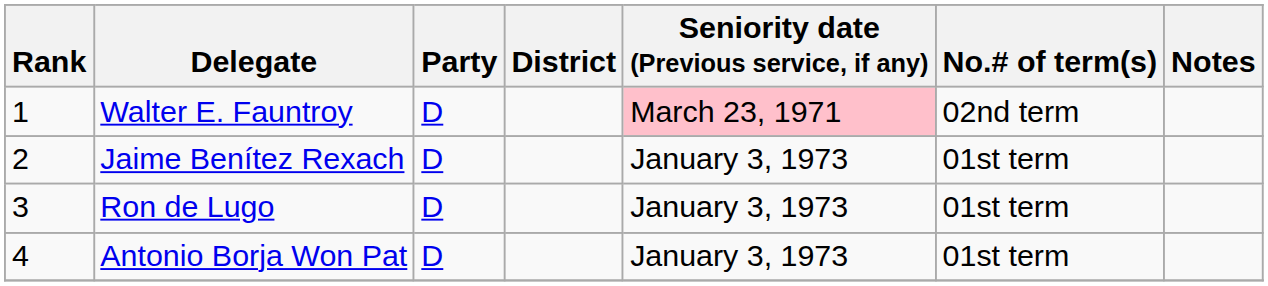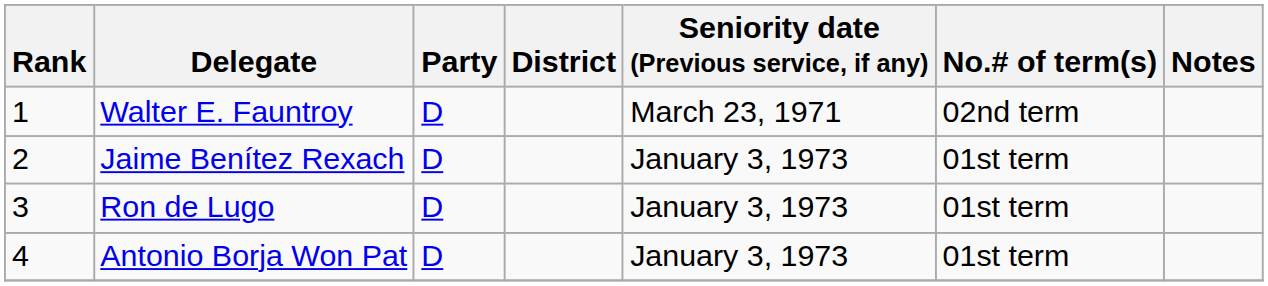(736, 111) pink background -> (736, 111) no background
